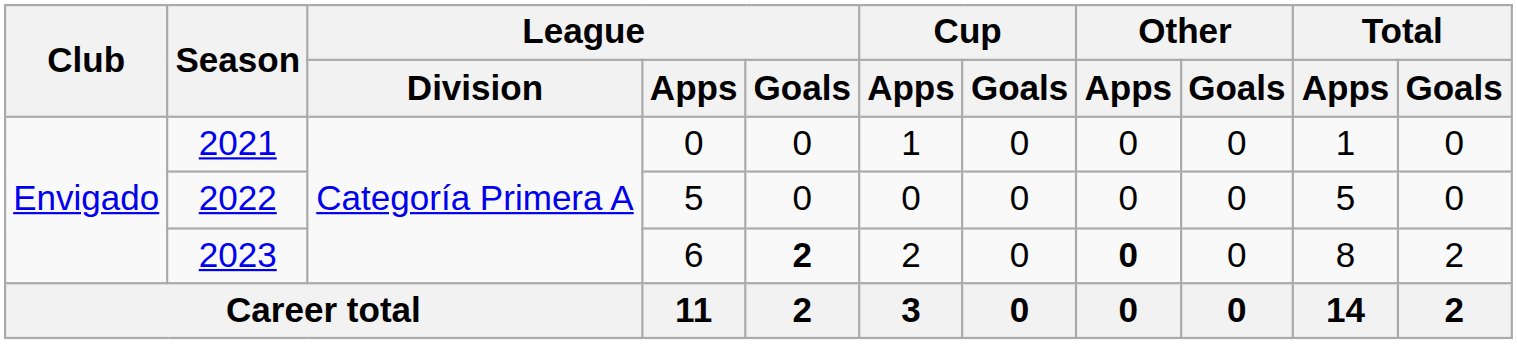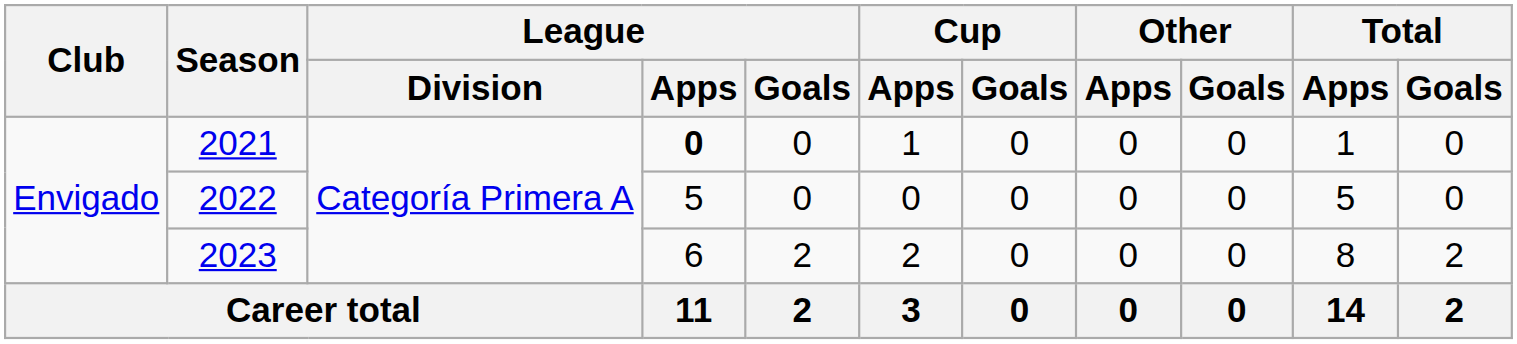(694, 143) normal -> (694, 143) bold
(802, 254) bold -> (802, 254) normal
(1128, 254) bold -> (1128, 254) normal
